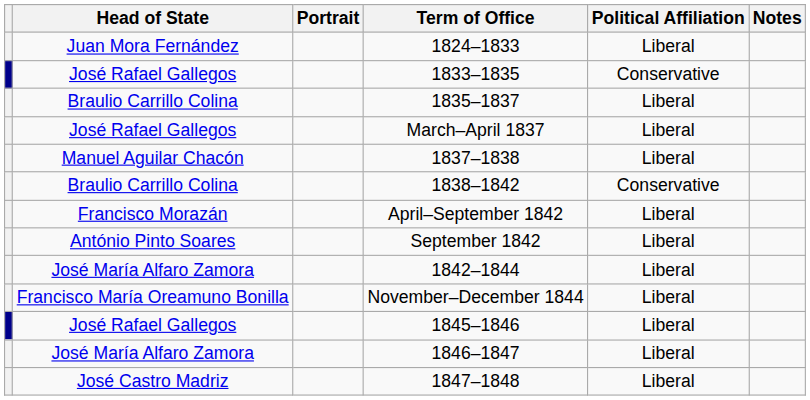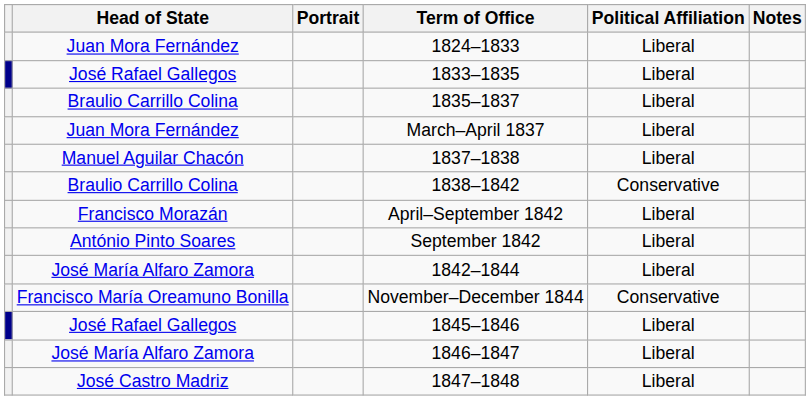(668, 74) Conservative -> (668, 74) Liberal
(153, 130) José Rafael Gallegos -> (153, 130) Juan Mora Fernández
(668, 297) Liberal -> (668, 297) Conservative
